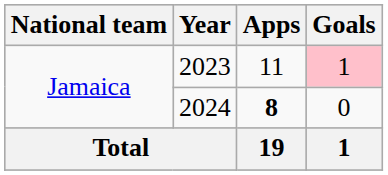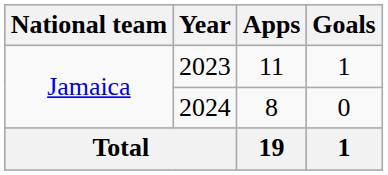(344, 66) pink background -> (344, 66) no background
(272, 107) bold -> (272, 107) normal
